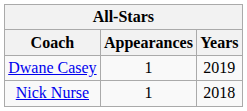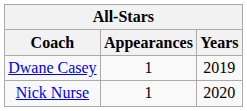(219, 93) 2018 -> (219, 93) 2020
